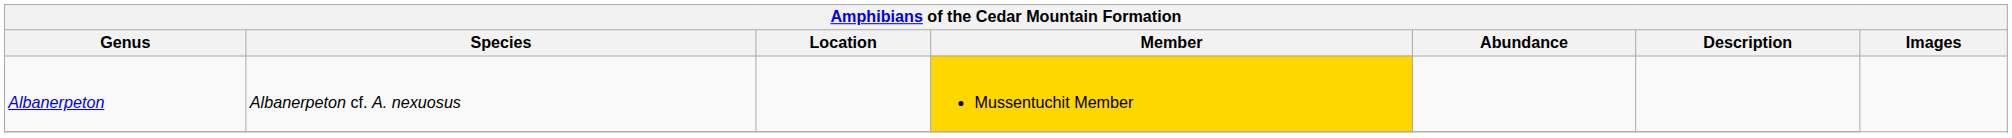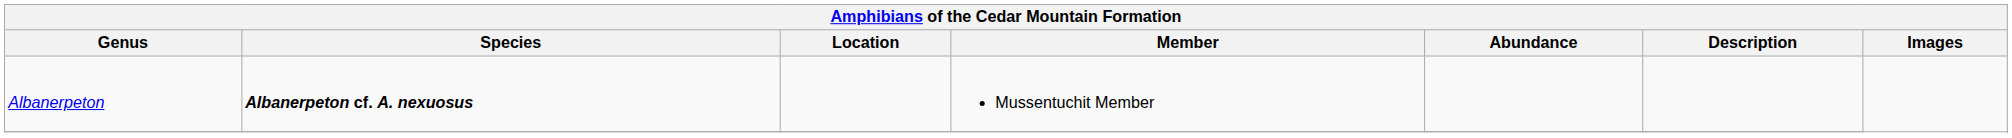(355, 102) normal -> (359, 102) bold
(1172, 103) gold background -> (1188, 103) no background
